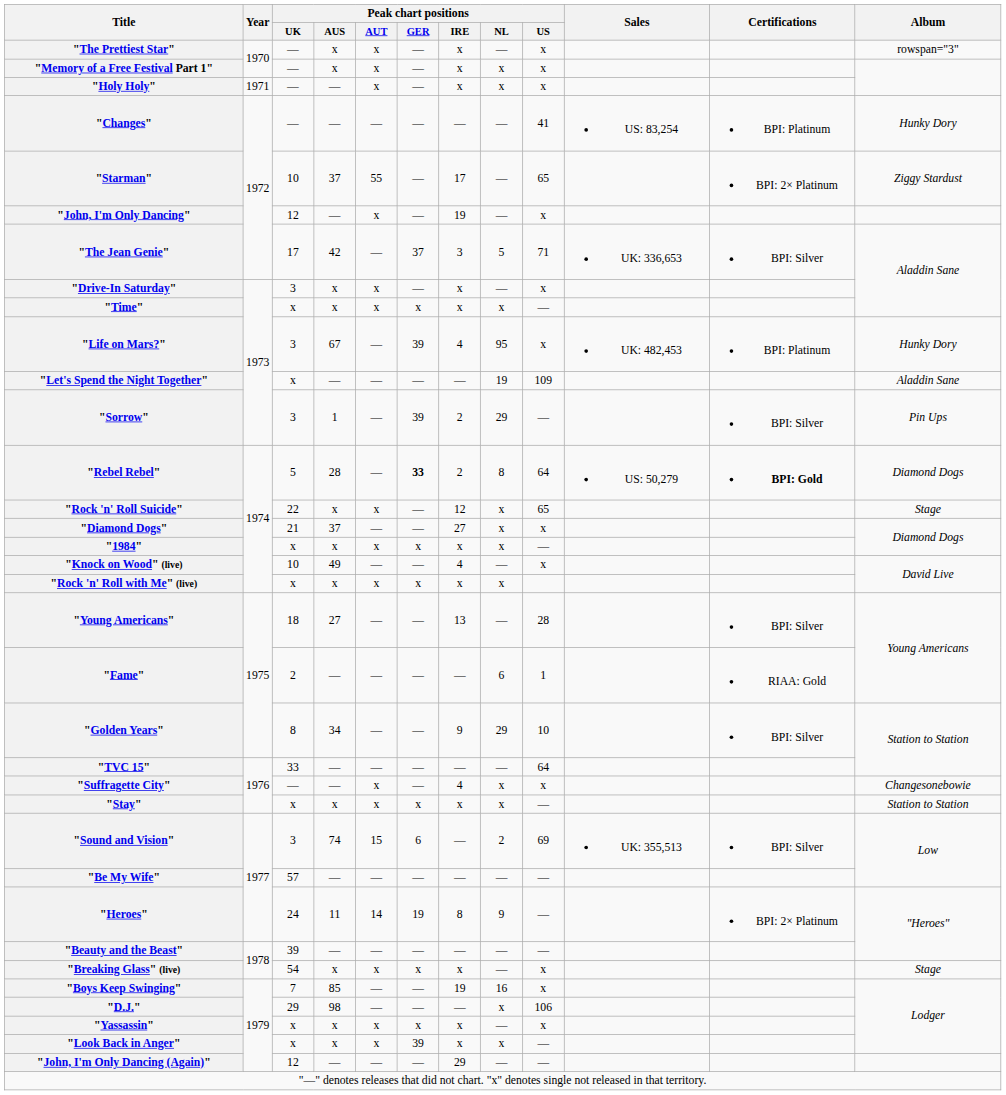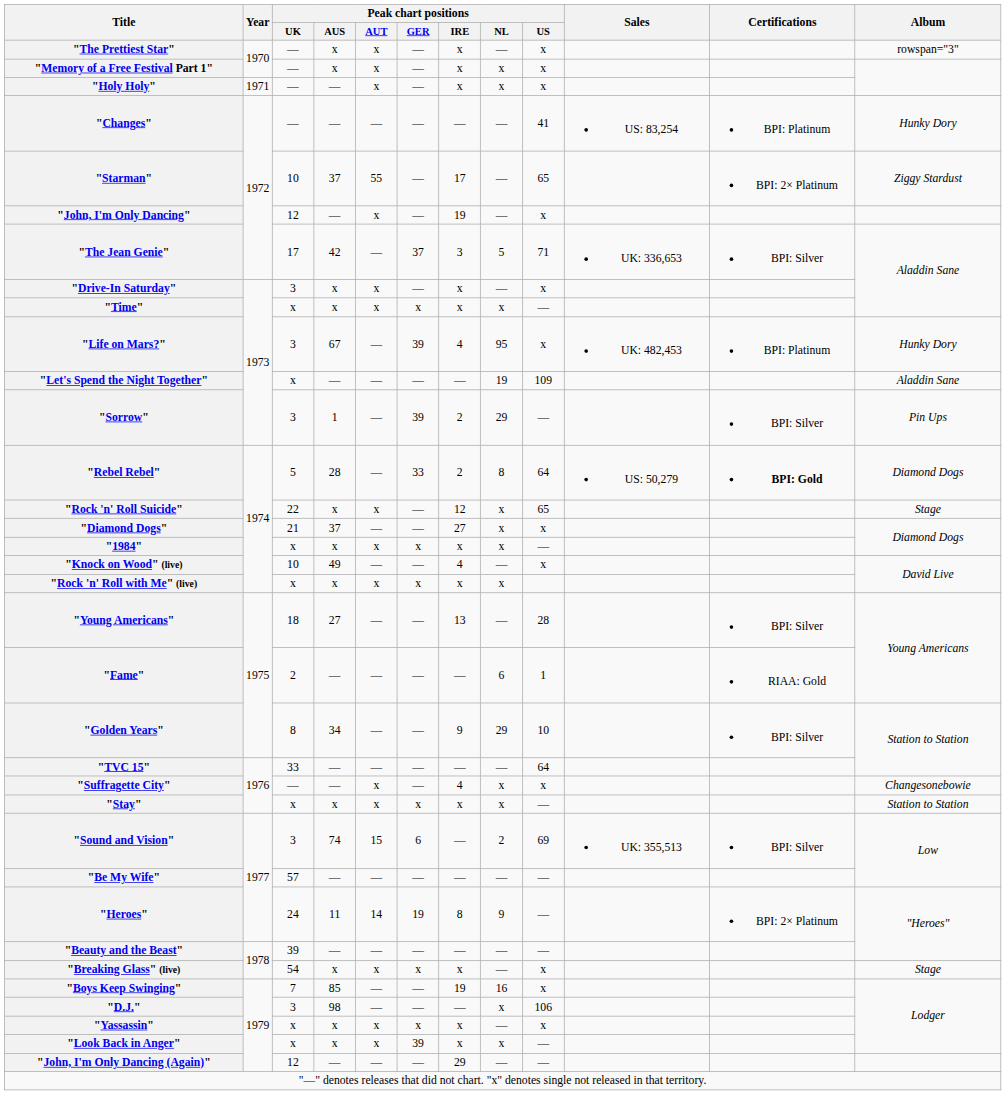(418, 472) bold -> (418, 472) normal
(293, 1006) 29 -> (293, 1006) 3
